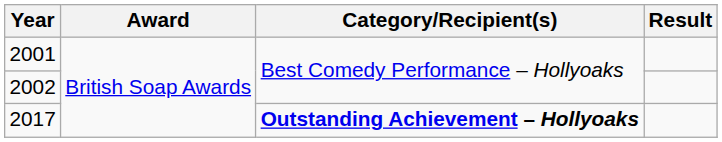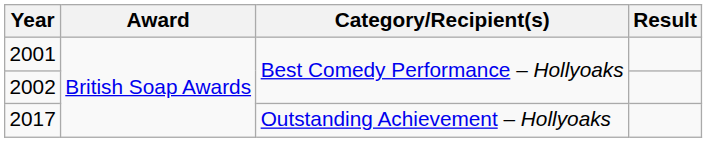(450, 119) bold -> (436, 119) normal
